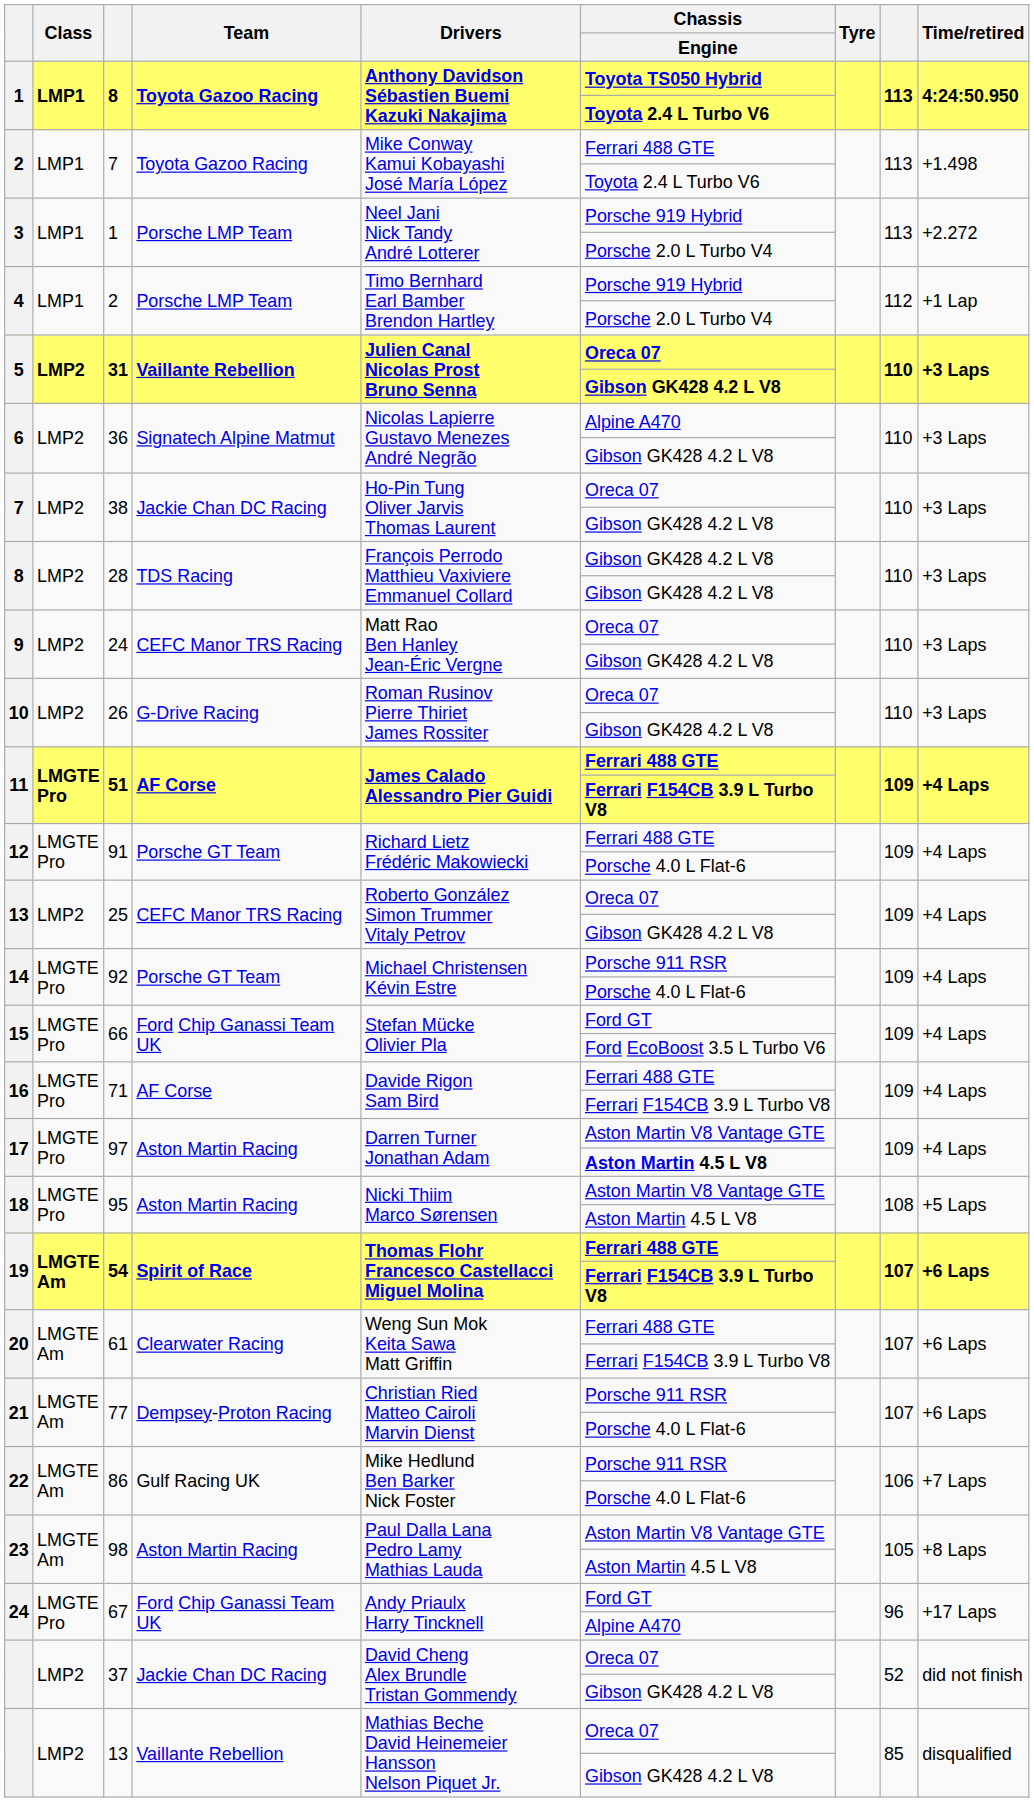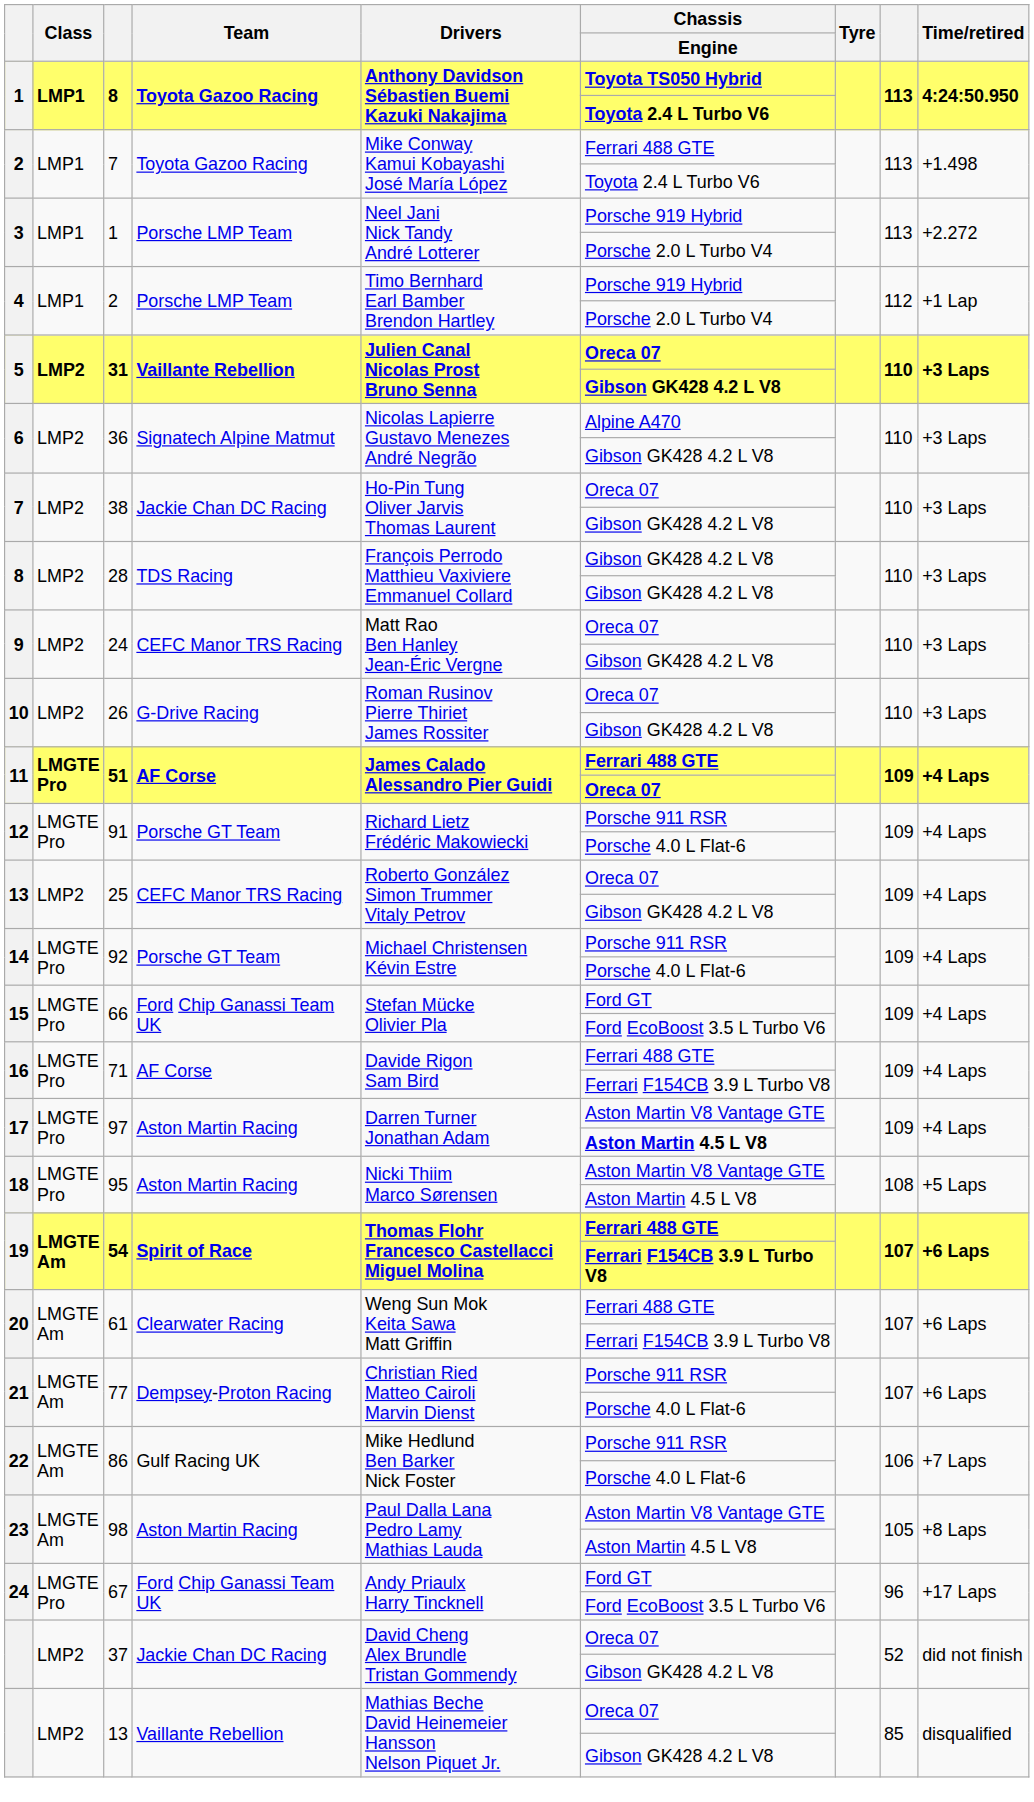(699, 799) Ferrari F154CB 3.9 L Turbo V8 -> (623, 789) Oreca 07
(650, 838) Ferrari 488 GTE -> (656, 818) Porsche 911 RSR
(633, 1626) Alpine A470 -> (705, 1606) Ford EcoBoost 3.5 L Turbo V6
